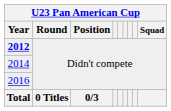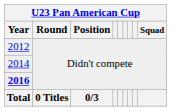(19, 47) bold -> (19, 47) normal
(19, 81) normal -> (19, 81) bold
